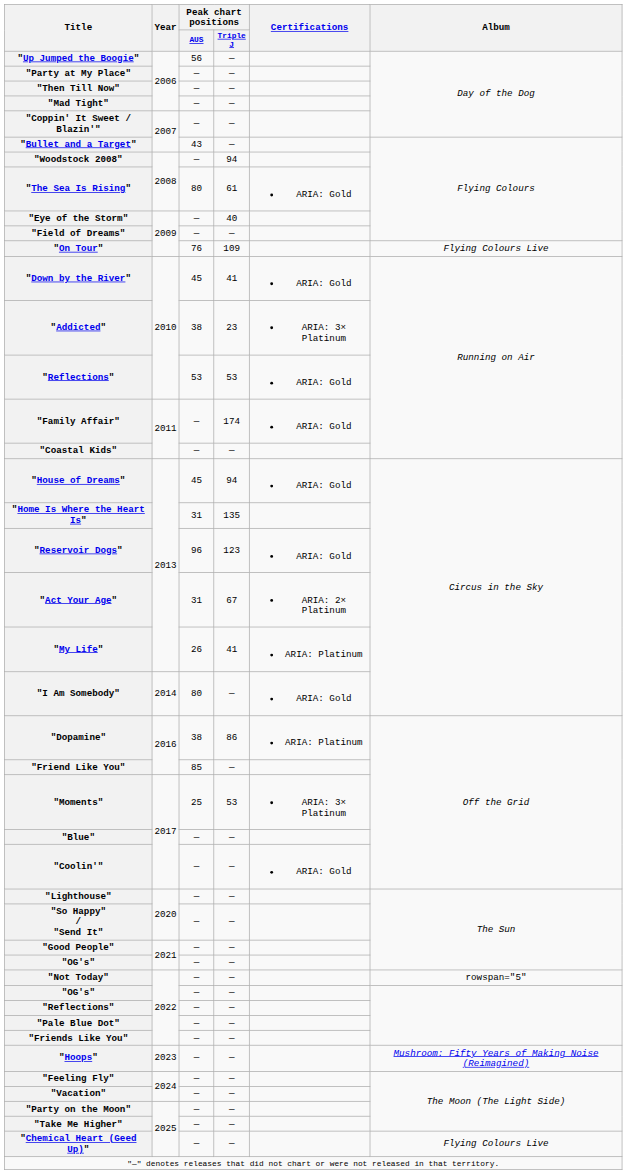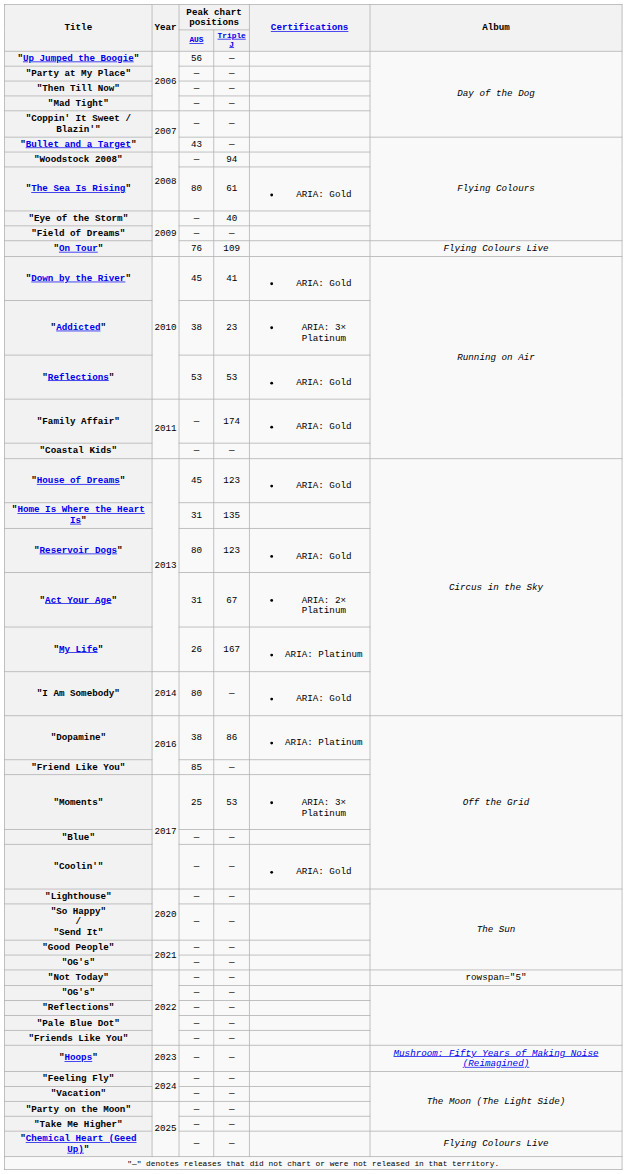(232, 481) 94 -> (232, 481) 123
(196, 550) 96 -> (196, 550) 80
(232, 649) 41 -> (232, 649) 167
